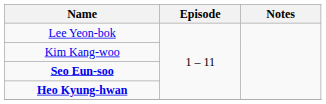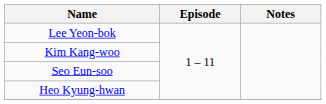(82, 71) bold -> (82, 71) normal
(82, 90) bold -> (82, 90) normal
